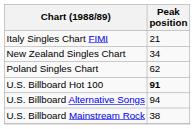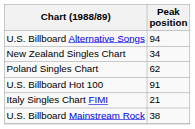rows swapped: (57, 38) <-> (76, 100)
(155, 85) bold -> (155, 85) normal
